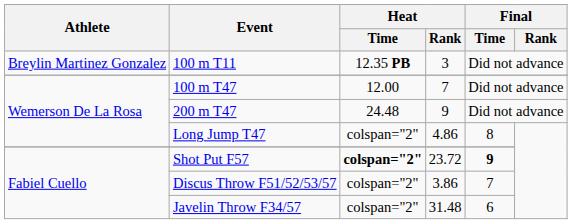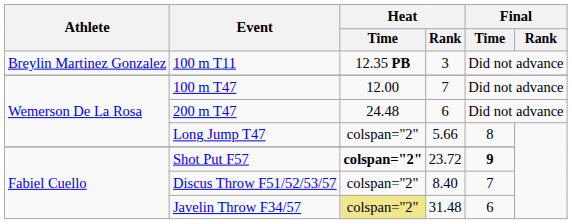(445, 111) 9 -> (445, 111) 6
(445, 135) 4.86 -> (445, 135) 5.66
(445, 183) 3.86 -> (445, 183) 8.40
(383, 207) no background -> (383, 207) khaki background
